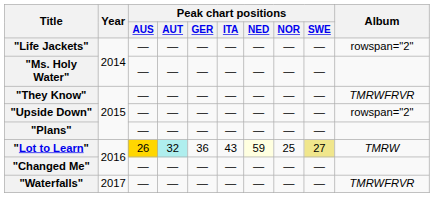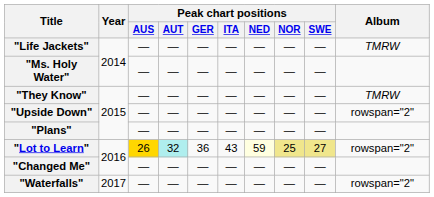(382, 47) rowspan="2" -> (382, 47) TMRW
(382, 95) TMRWFRVR -> (382, 95) TMRW
(289, 148) no background -> (289, 148) khaki background
(382, 148) TMRW -> (382, 148) rowspan="2"
(382, 184) TMRWFRVR -> (382, 184) rowspan="2"
